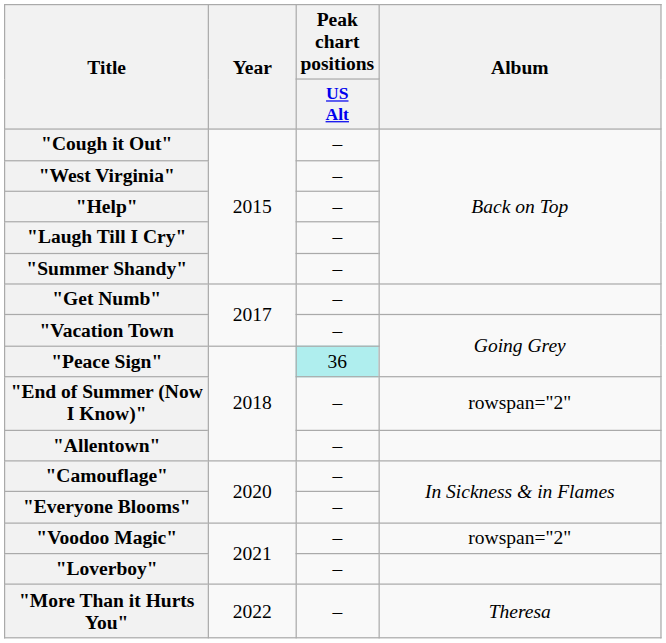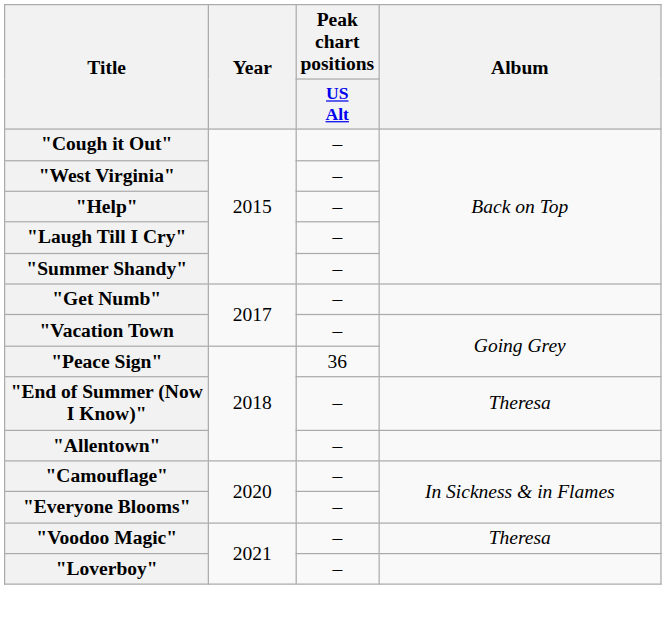(337, 361) paleturquoise background -> (337, 361) no background
(520, 403) rowspan="2" -> (520, 403) Theresa
(520, 538) rowspan="2" -> (520, 538) Theresa
- row: (107, 610)
